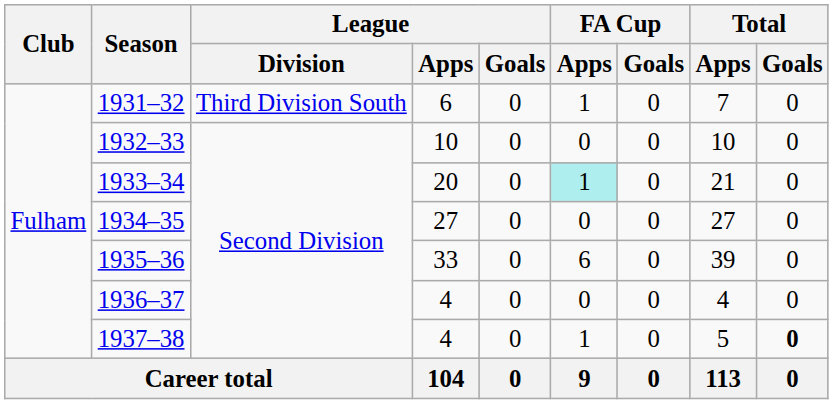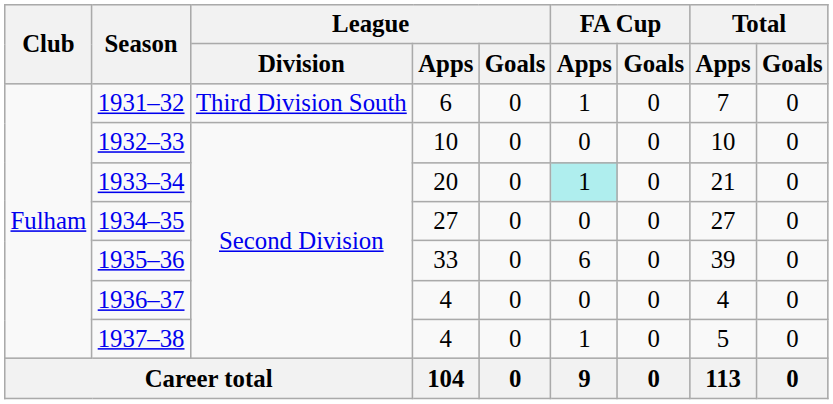(792, 338) bold -> (792, 338) normal
